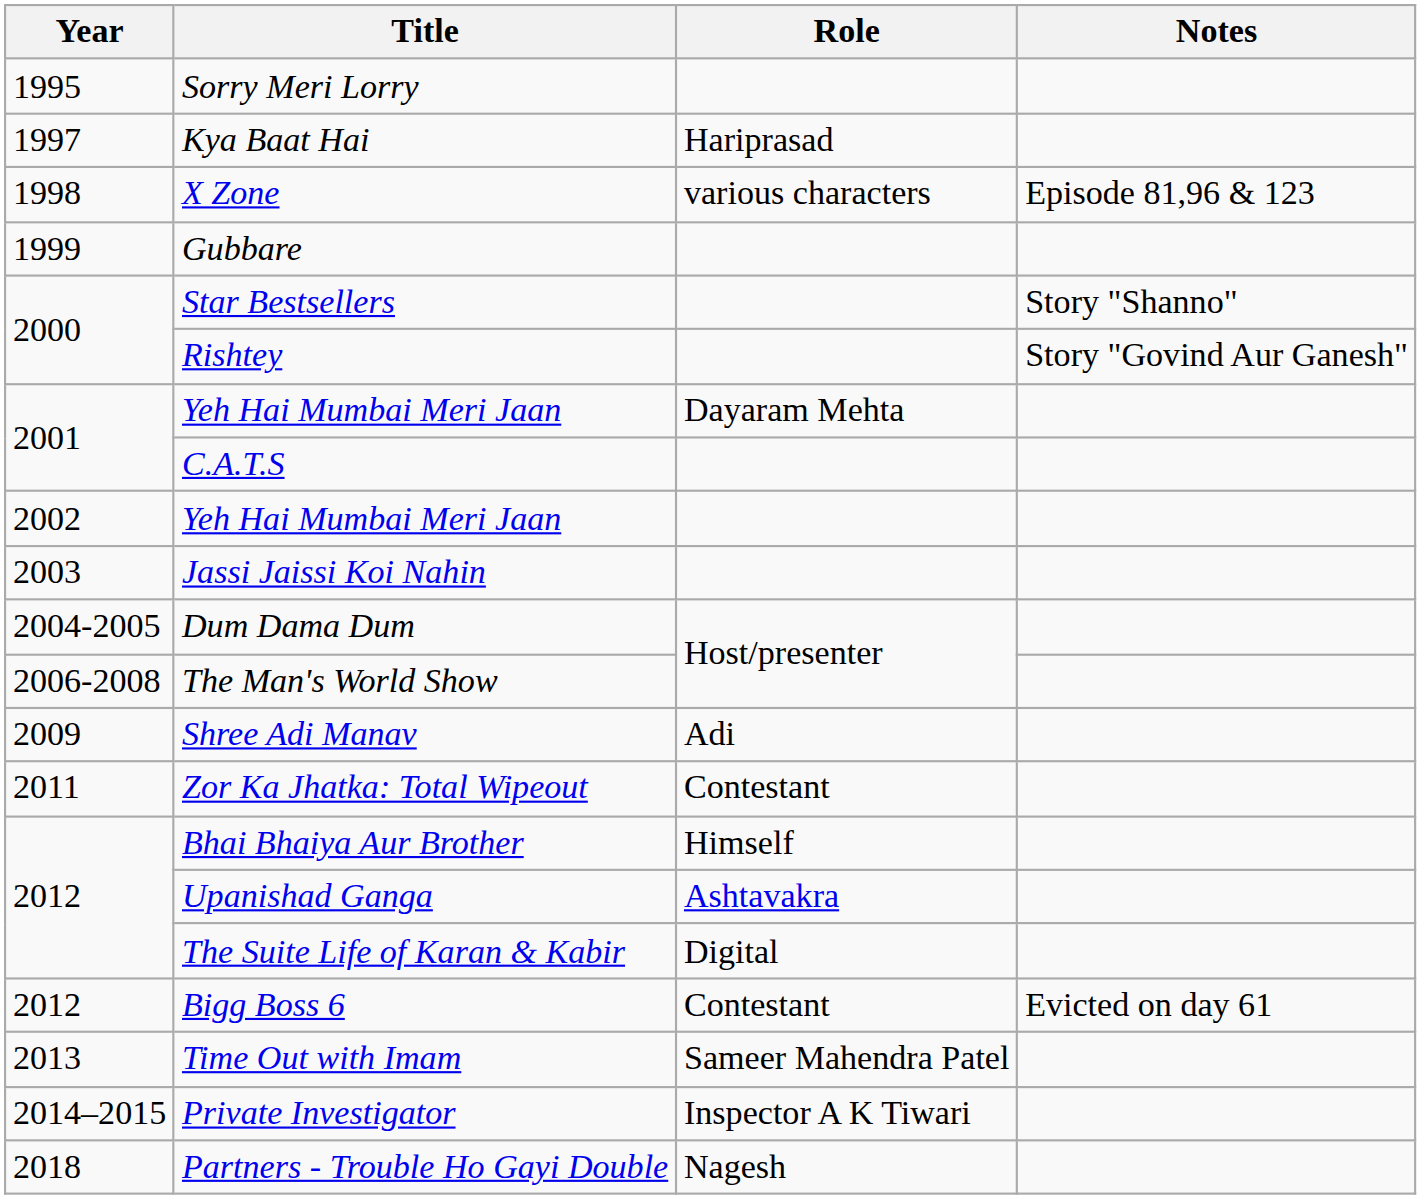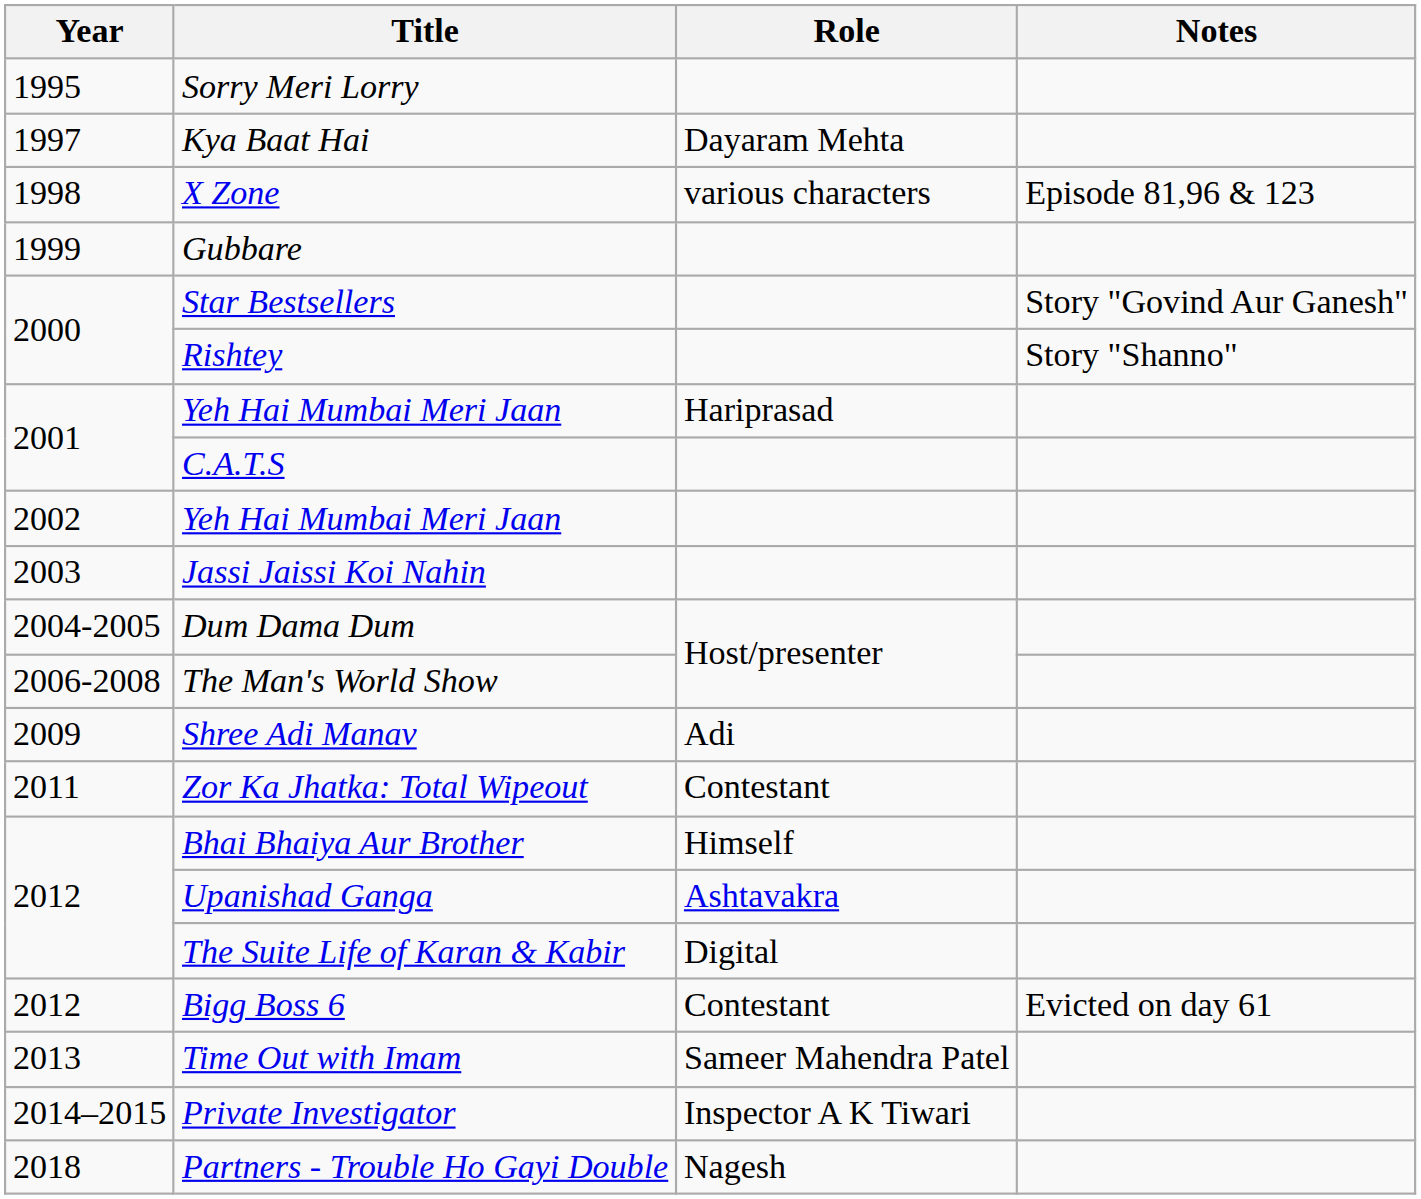(759, 139) Hariprasad -> (794, 139) Dayaram Mehta
(1131, 301) Story "Shanno" -> (1217, 301) Story "Govind Aur Ganesh"
(1217, 355) Story "Govind Aur Ganesh" -> (1131, 355) Story "Shanno"
(794, 409) Dayaram Mehta -> (759, 409) Hariprasad
